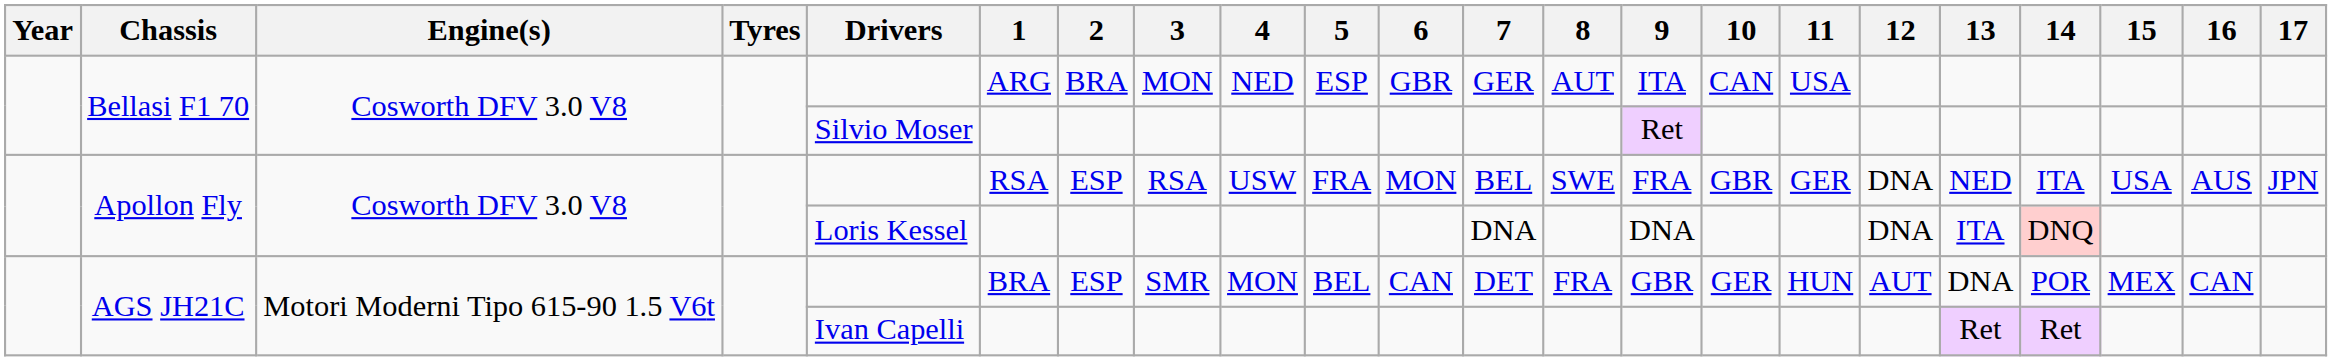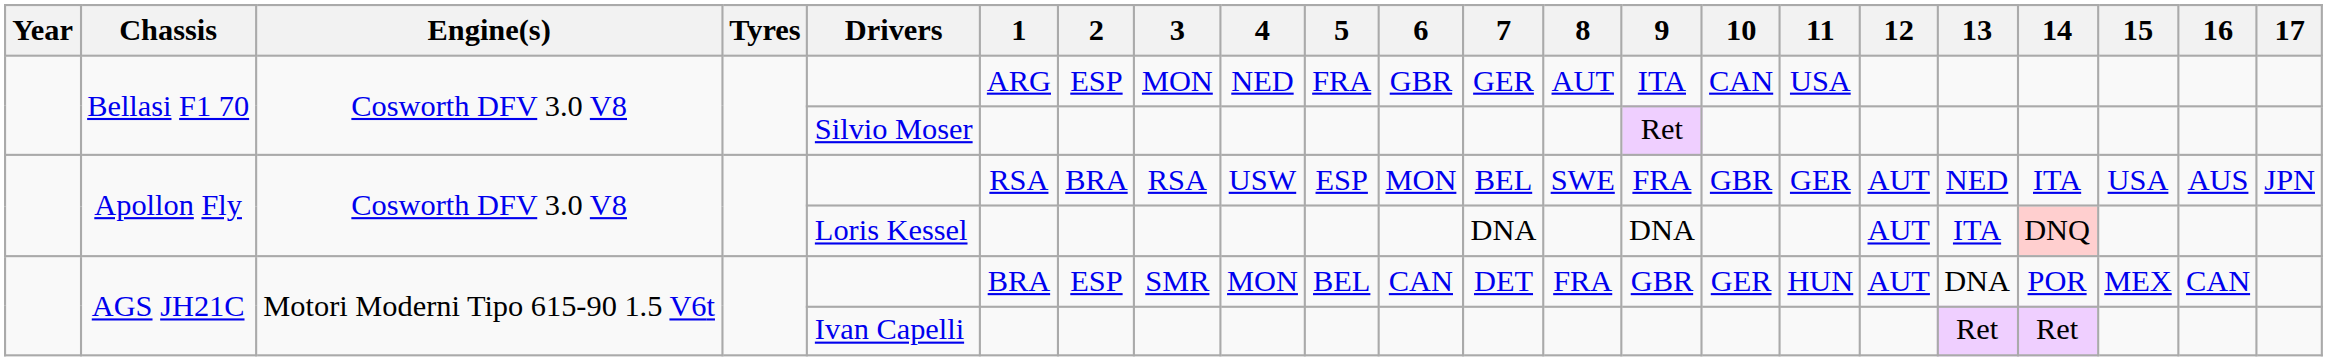(1096, 80) BRA -> (1096, 80) ESP
(1342, 80) ESP -> (1342, 80) FRA
(1096, 180) ESP -> (1096, 180) BRA
(1342, 180) FRA -> (1342, 180) ESP
(1900, 180) DNA -> (1899, 180) AUT
(1900, 230) DNA -> (1899, 230) AUT
